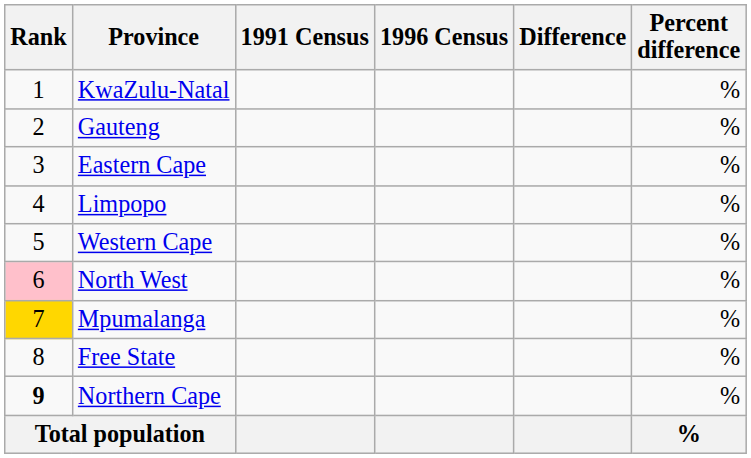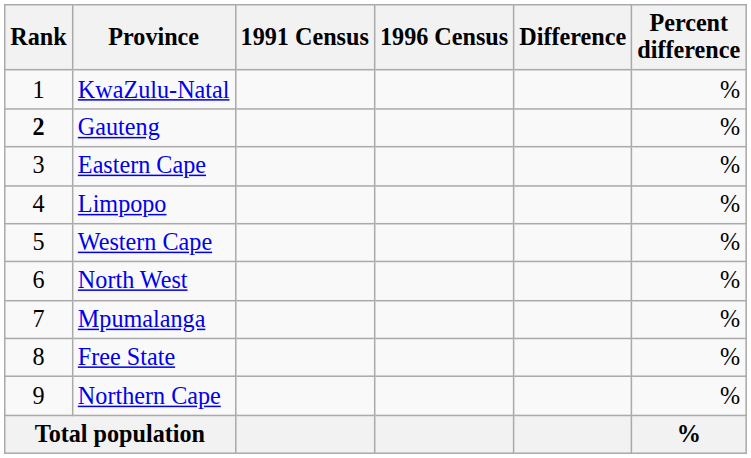(39, 127) normal -> (39, 127) bold
(39, 280) pink background -> (39, 280) no background
(39, 319) gold background -> (39, 319) no background
(39, 395) bold -> (39, 395) normal
